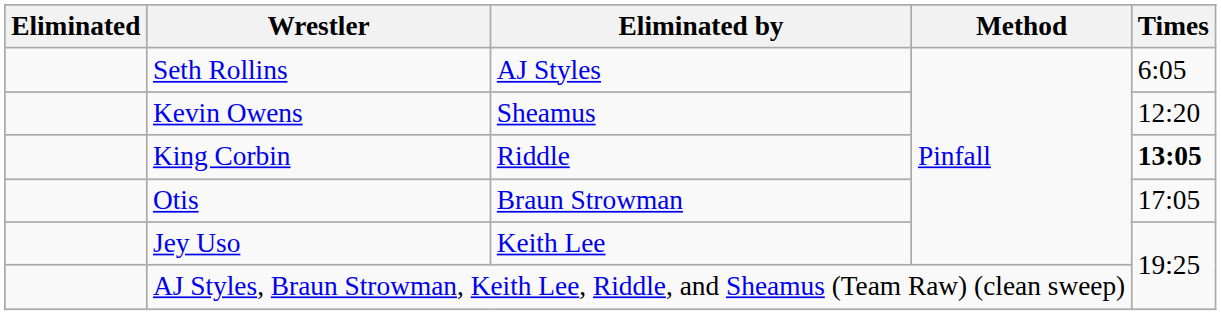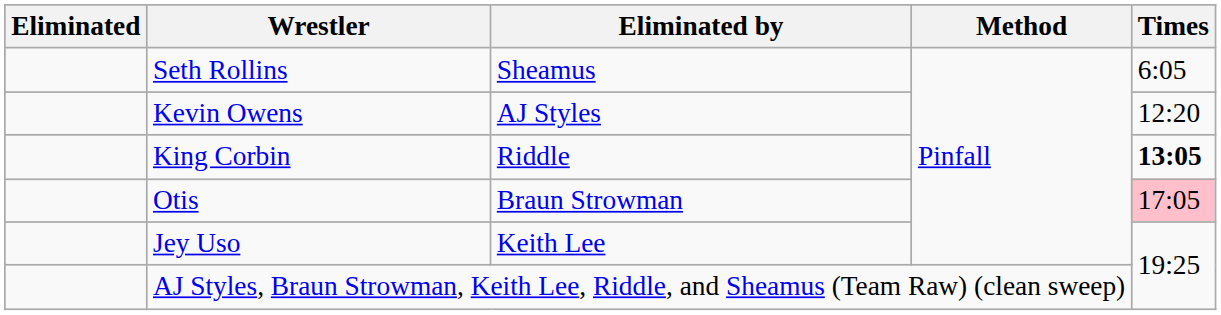(549, 69) AJ Styles -> (546, 69) Sheamus
(546, 112) Sheamus -> (549, 112) AJ Styles
(1169, 199) no background -> (1169, 199) pink background
